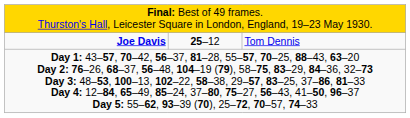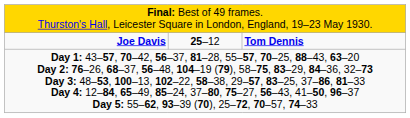(272, 41) normal -> (274, 41) bold
